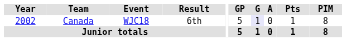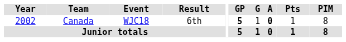(240, 21) normal -> (240, 21) bold
(257, 21) lavender background -> (257, 21) no background
(270, 21) normal -> (270, 21) bold
